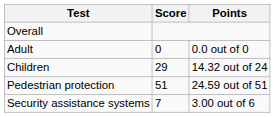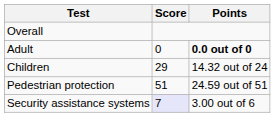(220, 49) normal -> (222, 49) bold
(158, 103) no background -> (158, 103) lavender background
